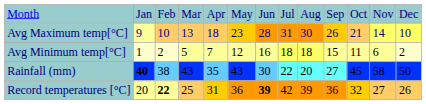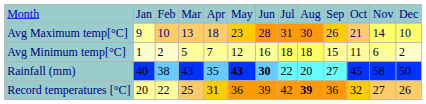(142, 71) bold -> (142, 71) normal
(237, 71) normal -> (237, 71) bold
(264, 71) normal -> (264, 71) bold
(164, 90) bold -> (164, 90) normal
(264, 90) bold -> (264, 90) normal
(306, 90) normal -> (306, 90) bold
